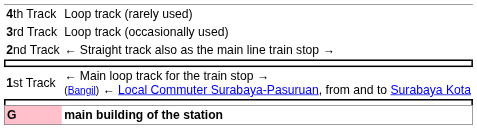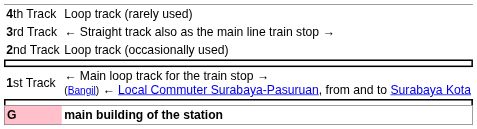(146, 32) Loop track (occasionally used) -> (199, 32) ← Straight track also as the main line train stop →
(199, 50) ← Straight track also as the main line train stop → -> (146, 50) Loop track (occasionally used)
